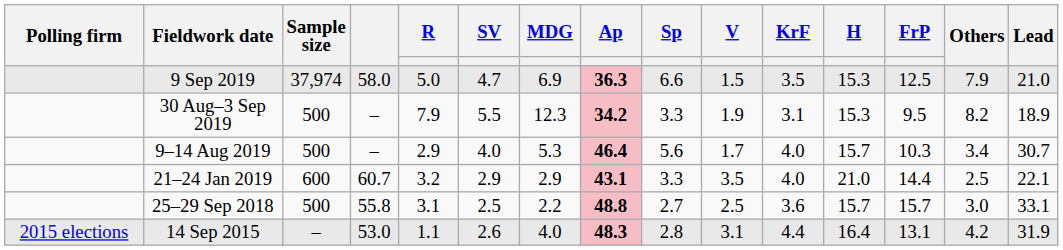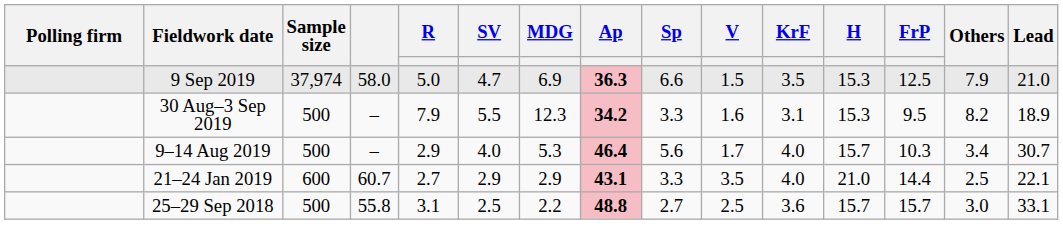(732, 115) 1.9 -> (732, 115) 1.6
(428, 178) 3.2 -> (428, 178) 2.7
- row: (213, 232)
